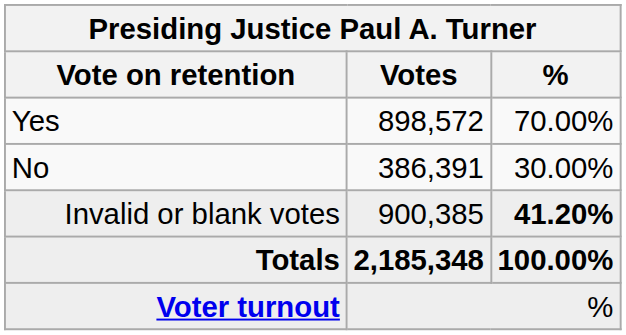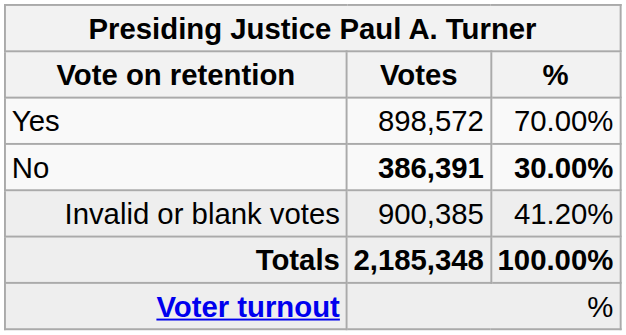(431, 168) normal -> (431, 168) bold
(564, 168) normal -> (564, 168) bold
(564, 214) bold -> (564, 214) normal
